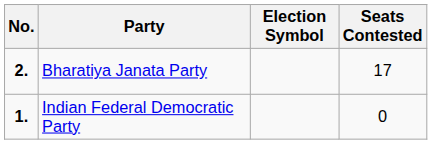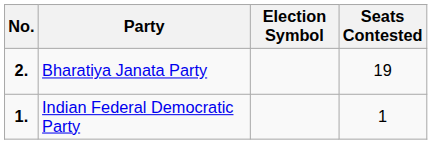(383, 71) 17 -> (383, 71) 19
(383, 116) 0 -> (383, 116) 1
